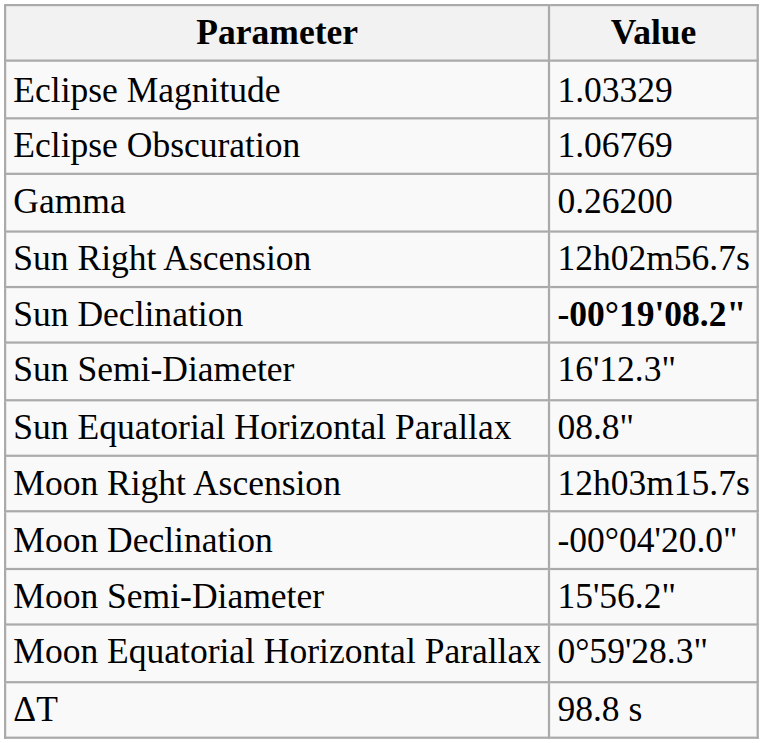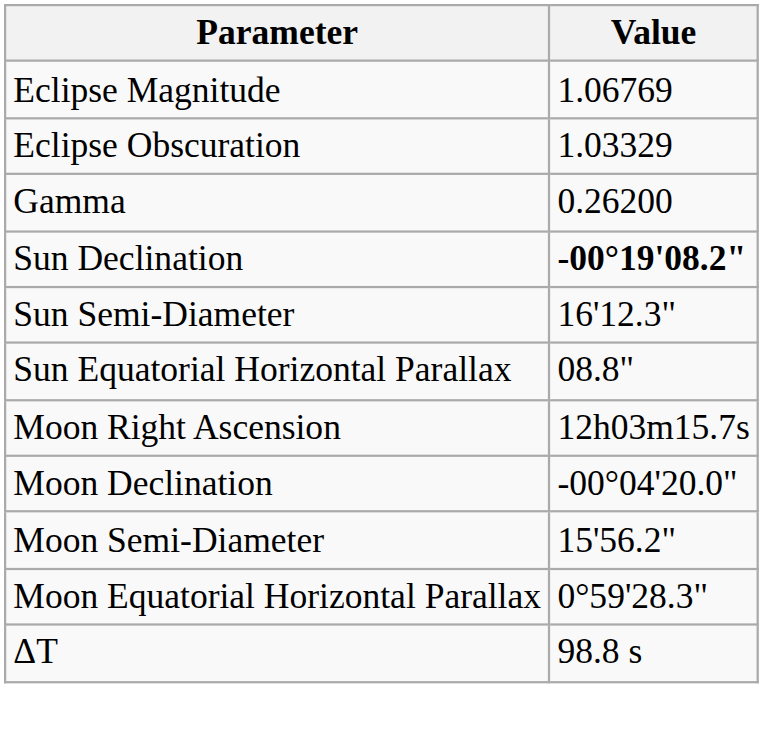(615, 88) 1.03329 -> (615, 88) 1.06769
(615, 145) 1.06769 -> (615, 145) 1.03329
- row: (162, 257)
